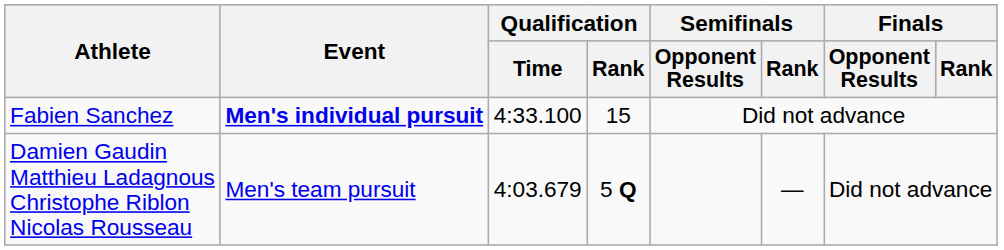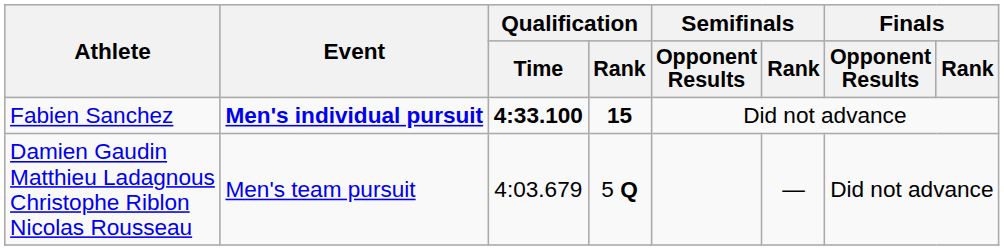(538, 116) normal -> (538, 116) bold
(618, 116) normal -> (620, 116) bold
